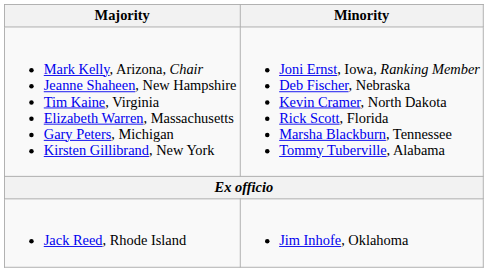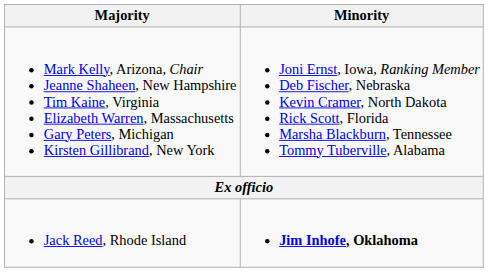(362, 241) normal -> (362, 241) bold
